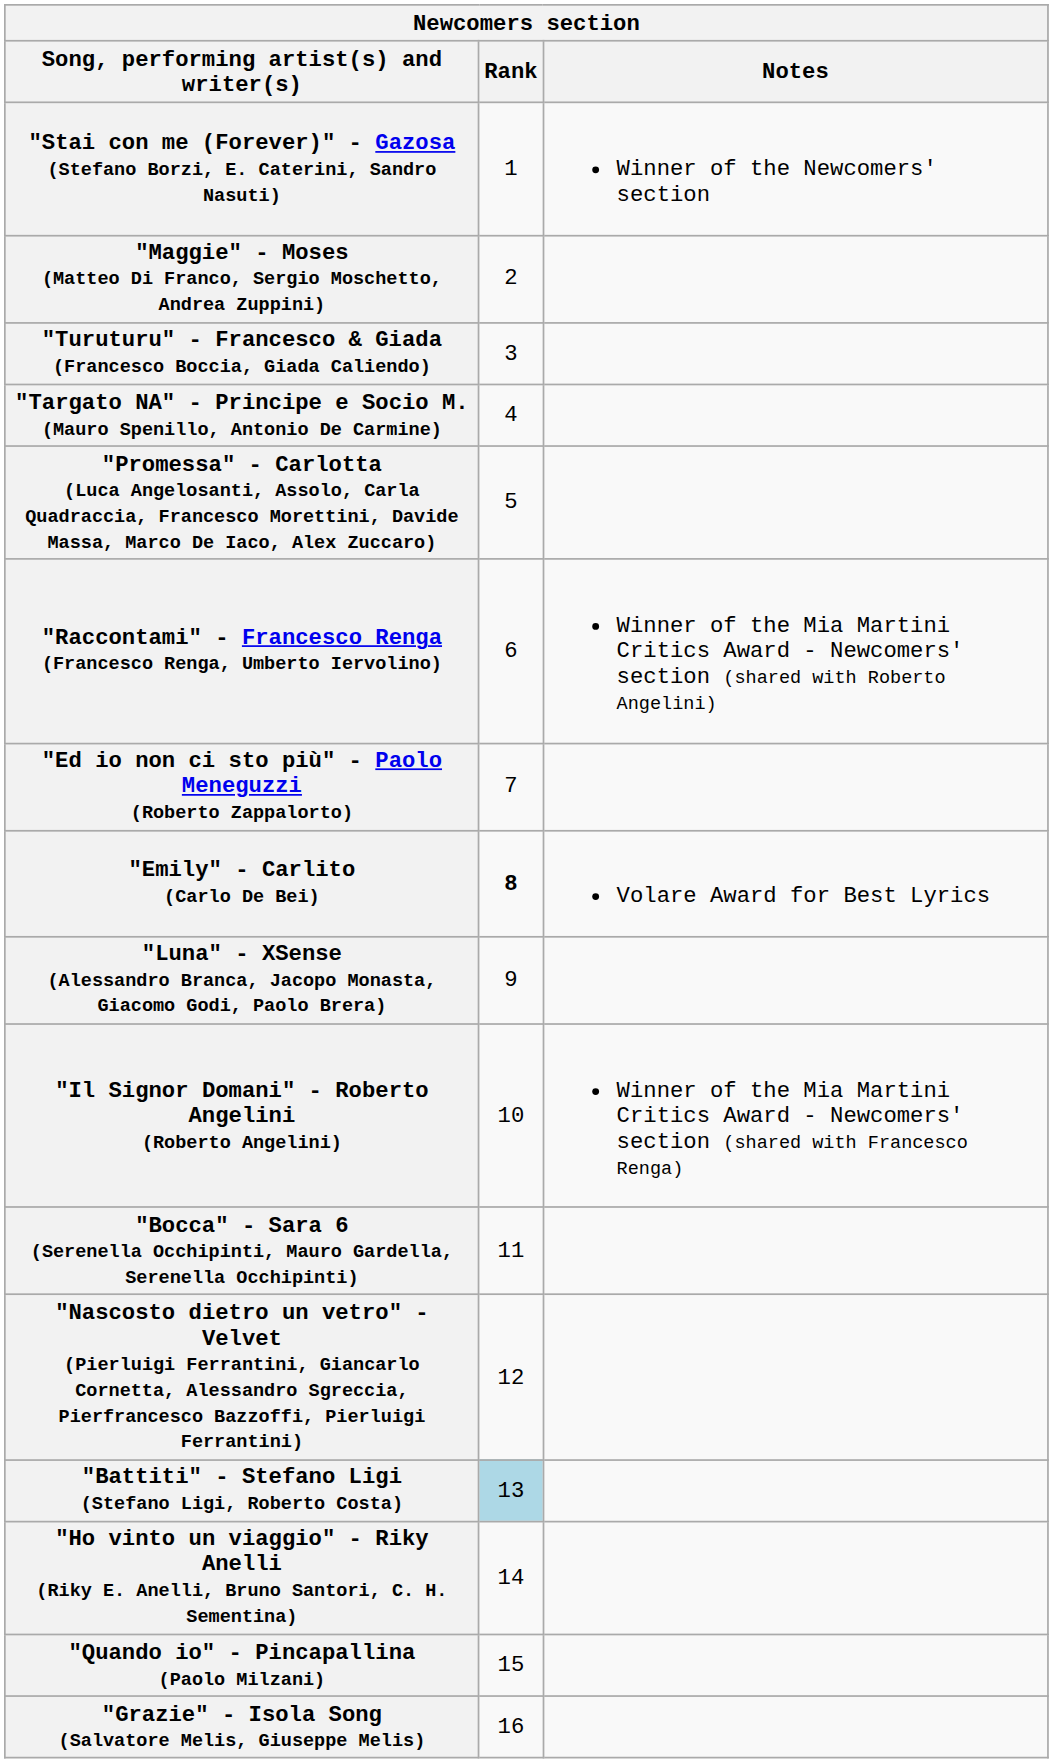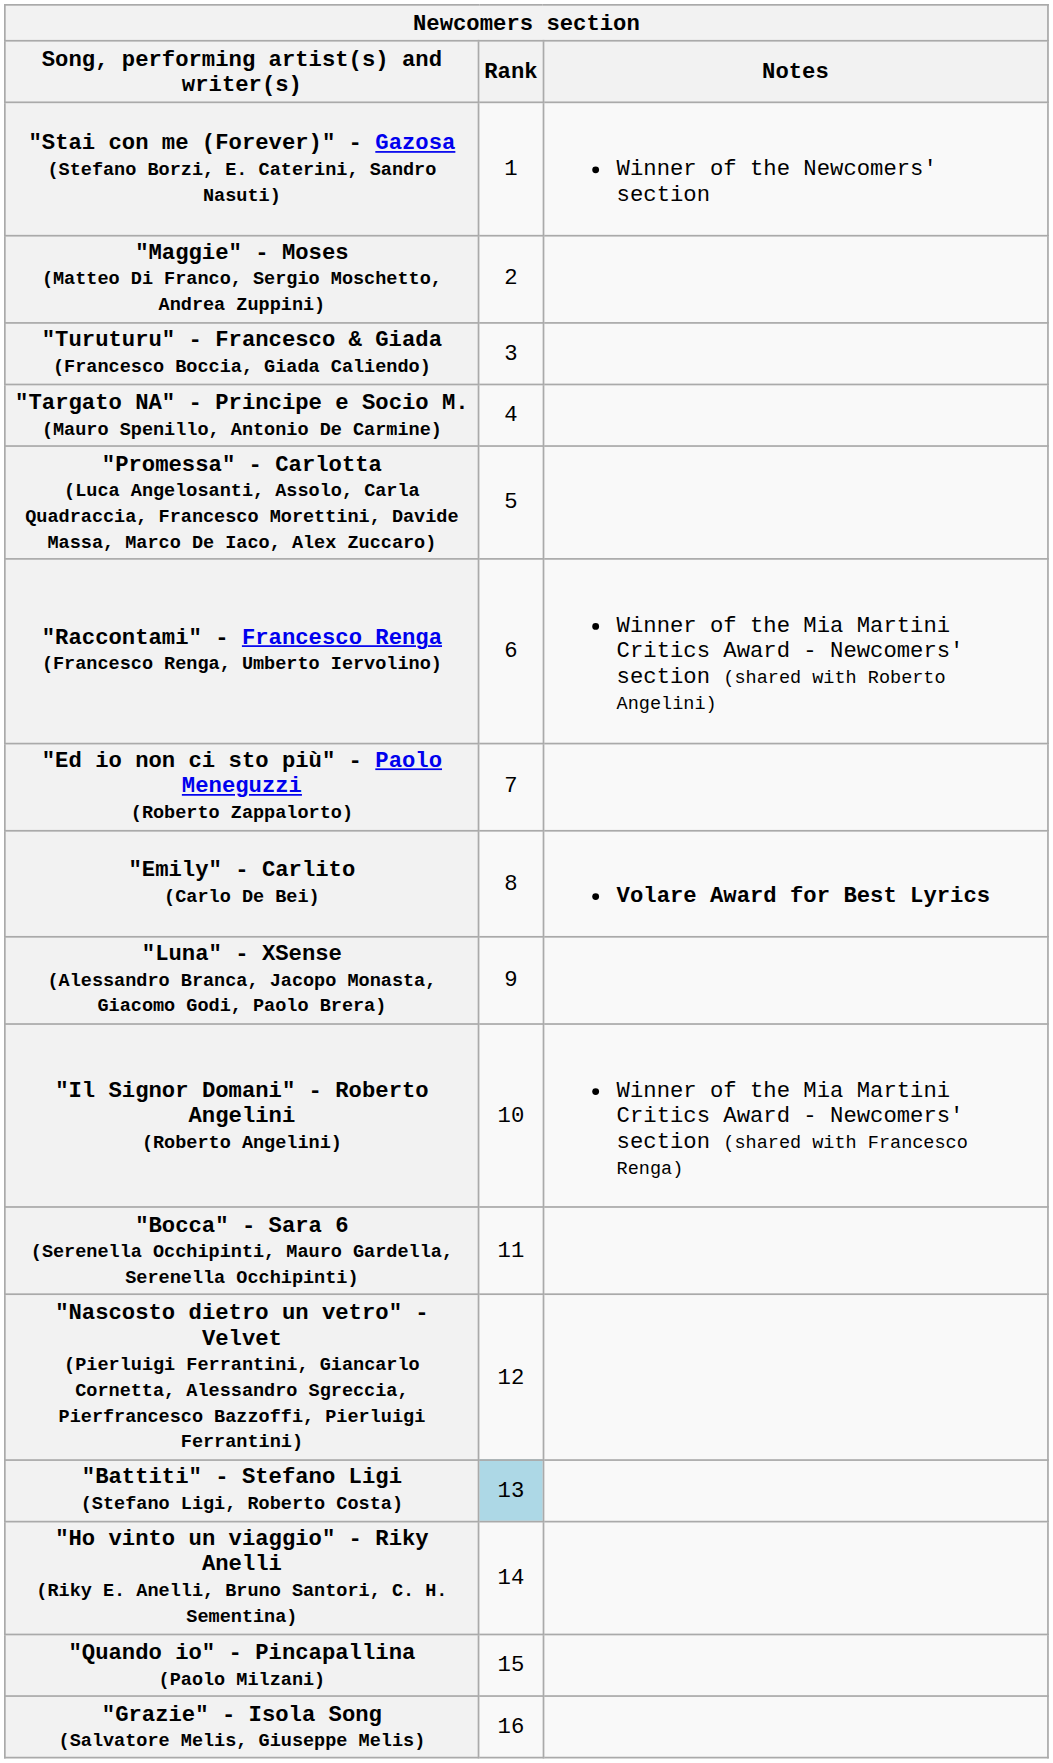(511, 883) bold -> (511, 883) normal
(795, 896) normal -> (795, 896) bold
